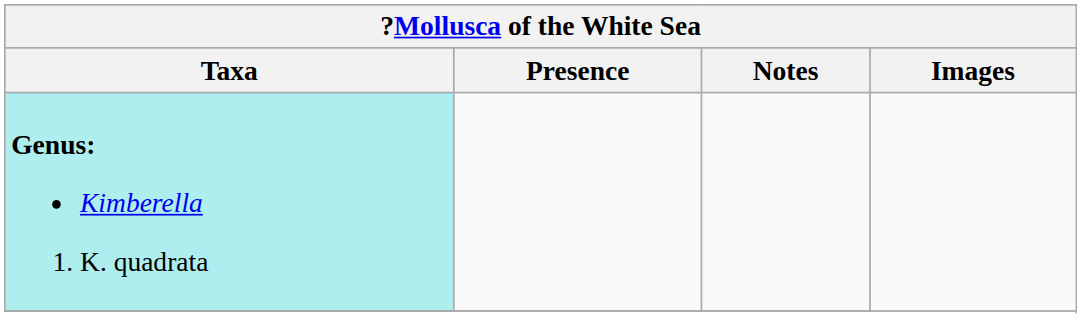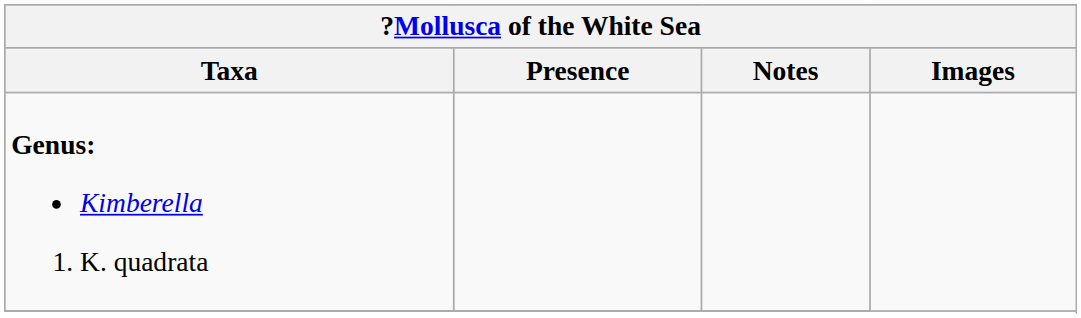(229, 203) paleturquoise background -> (229, 203) no background
